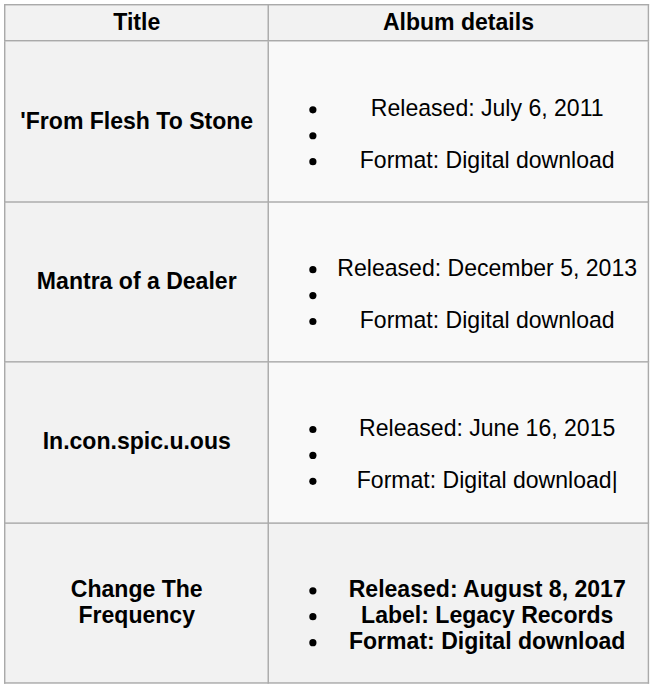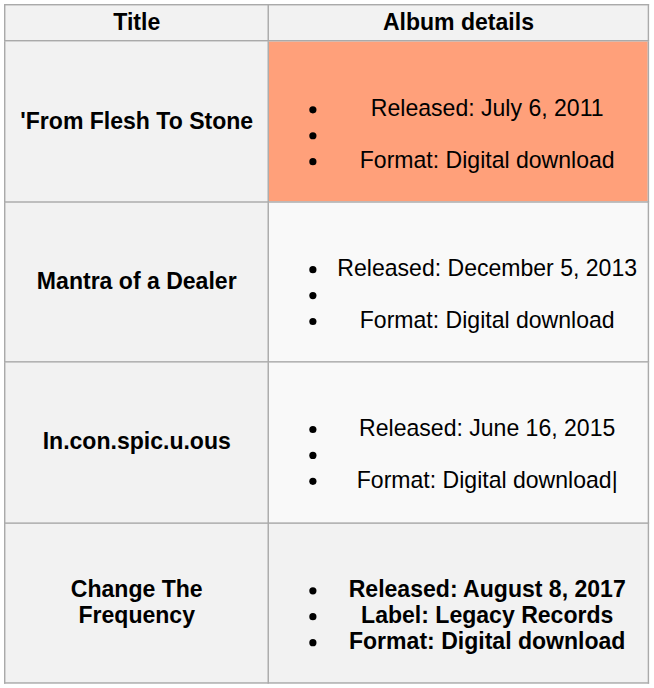(458, 134) no background -> (458, 134) lightsalmon background
